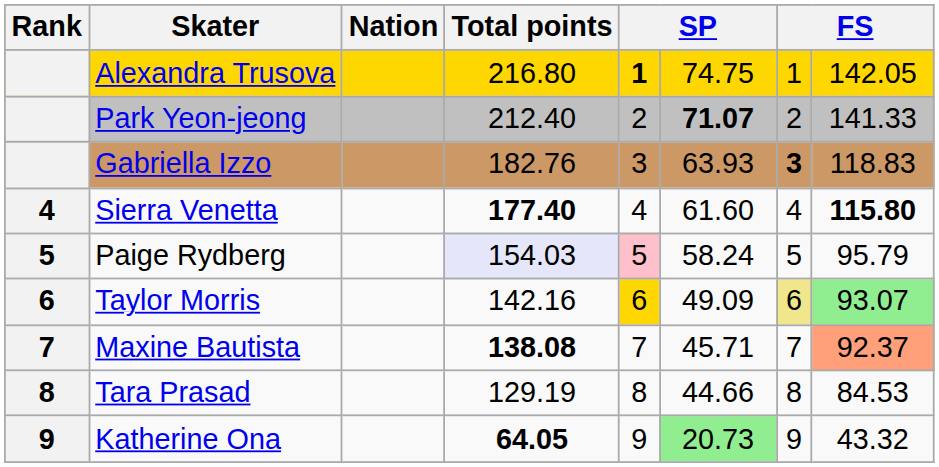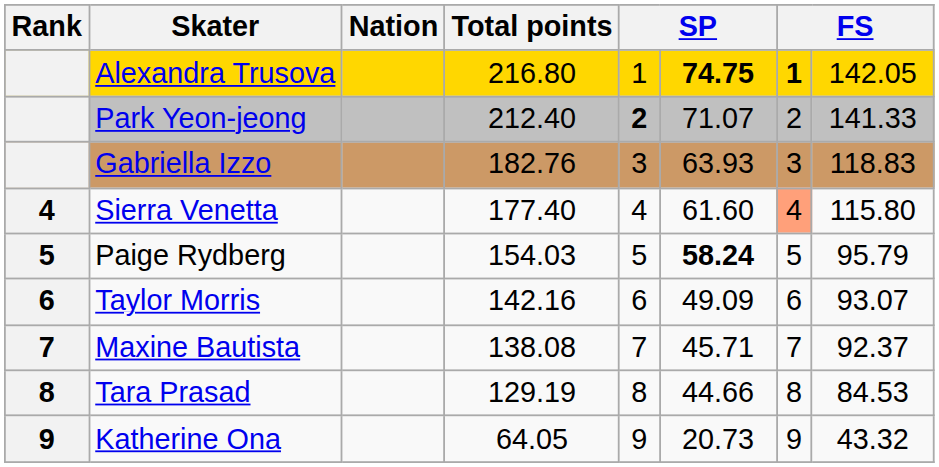(639, 73) bold -> (639, 73) normal
(718, 73) normal -> (718, 73) bold
(794, 73) normal -> (794, 73) bold
(639, 118) normal -> (639, 118) bold
(718, 118) bold -> (718, 118) normal
(794, 164) bold -> (794, 164) normal
(532, 210) bold -> (532, 210) normal
(794, 210) no background -> (794, 210) lightsalmon background
(873, 210) bold -> (873, 210) normal
(532, 255) lavender background -> (532, 255) no background
(639, 255) pink background -> (639, 255) no background
(718, 255) normal -> (718, 255) bold
(639, 301) gold background -> (639, 301) no background
(794, 301) khaki background -> (794, 301) no background
(873, 301) lightgreen background -> (873, 301) no background
(532, 347) bold -> (532, 347) normal
(873, 347) lightsalmon background -> (873, 347) no background
(532, 438) bold -> (532, 438) normal
(718, 438) lightgreen background -> (718, 438) no background
